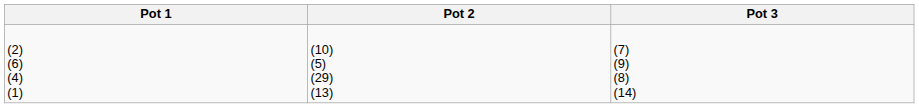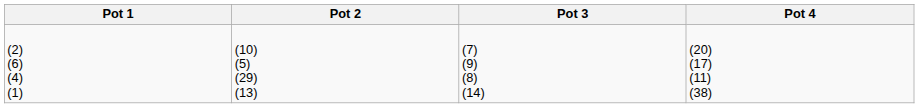+ column: (800, 14)
